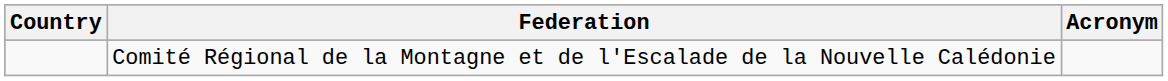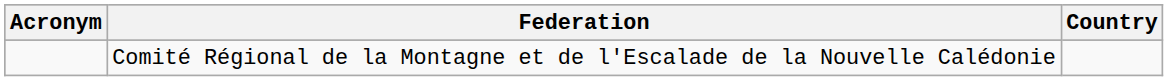columns swapped: (56, 23) <-> (1112, 23)
